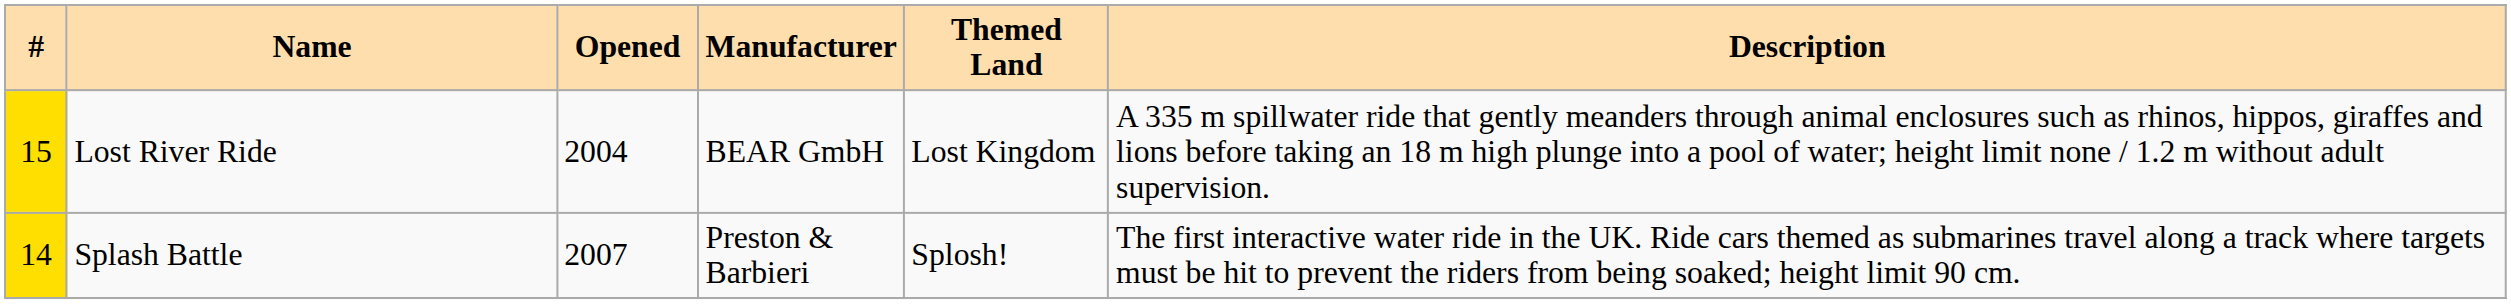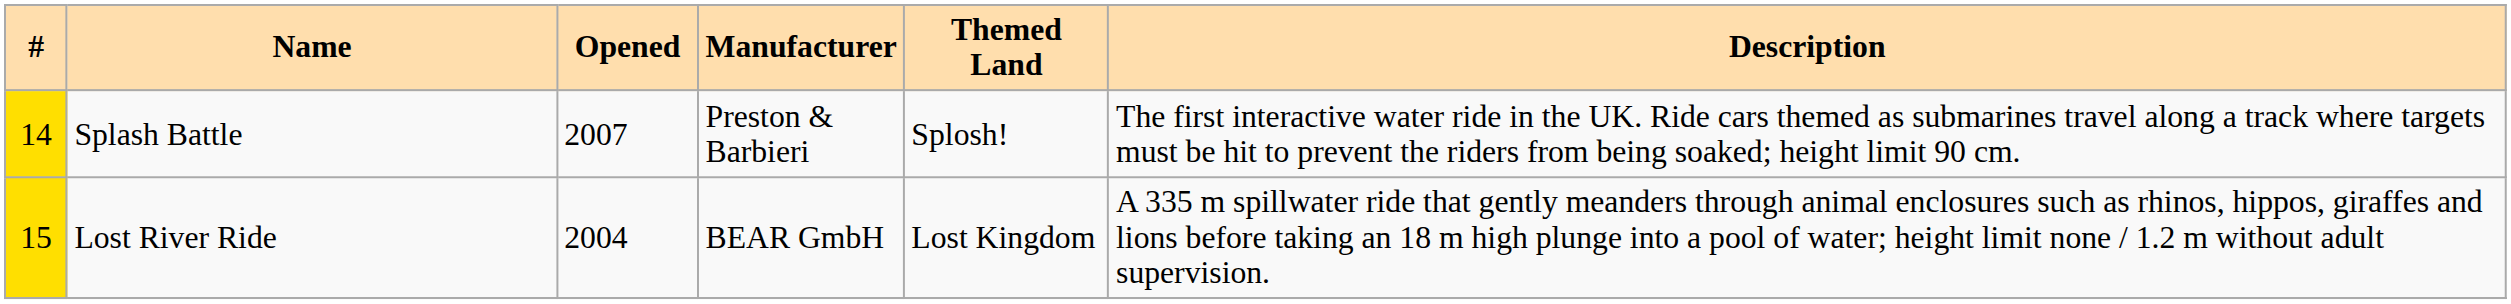rows swapped: (158, 254) <-> (176, 151)
